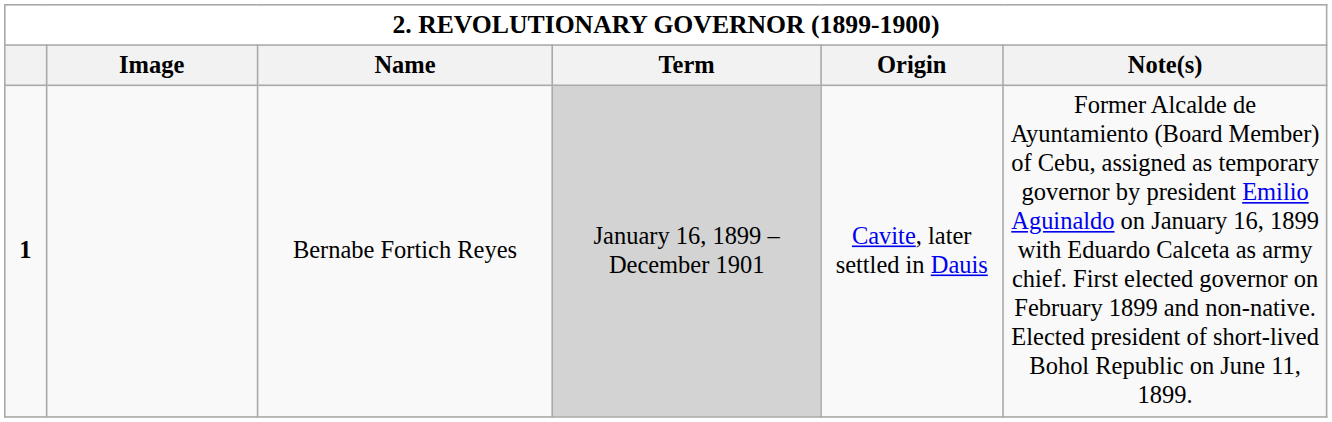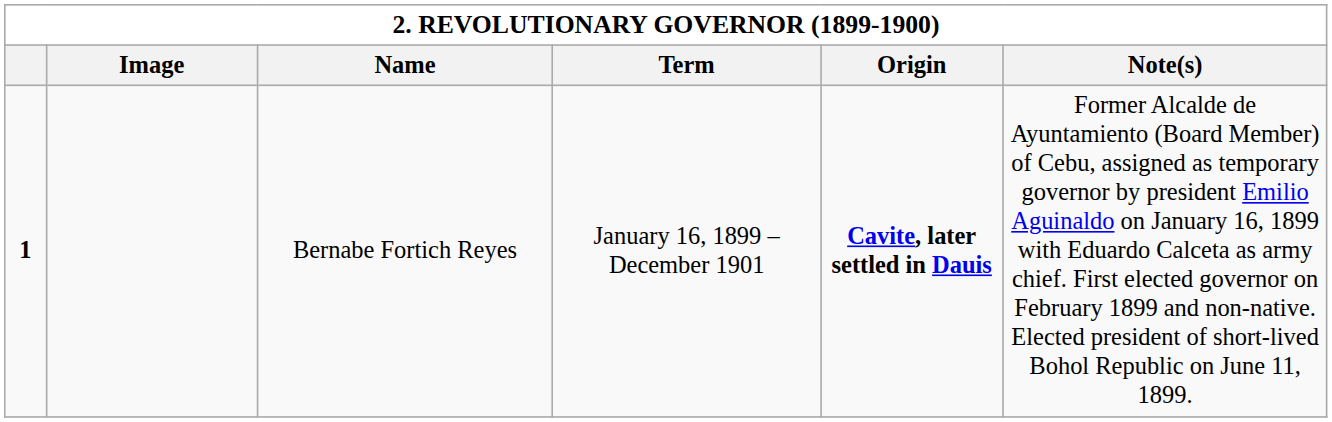(687, 250) lightgrey background -> (687, 250) no background
(912, 250) normal -> (912, 250) bold
